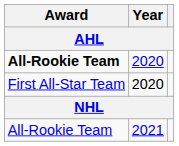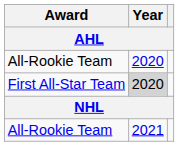(64, 61) bold -> (60, 61) normal
(148, 84) no background -> (148, 84) lightgrey background
